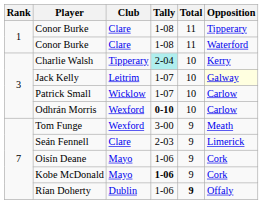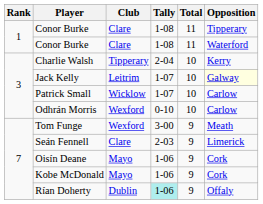(164, 61) paleturquoise background -> (164, 61) no background
(164, 110) bold -> (164, 110) normal
(164, 175) bold -> (164, 175) normal
(164, 191) no background -> (164, 191) paleturquoise background
(191, 191) bold -> (191, 191) normal
